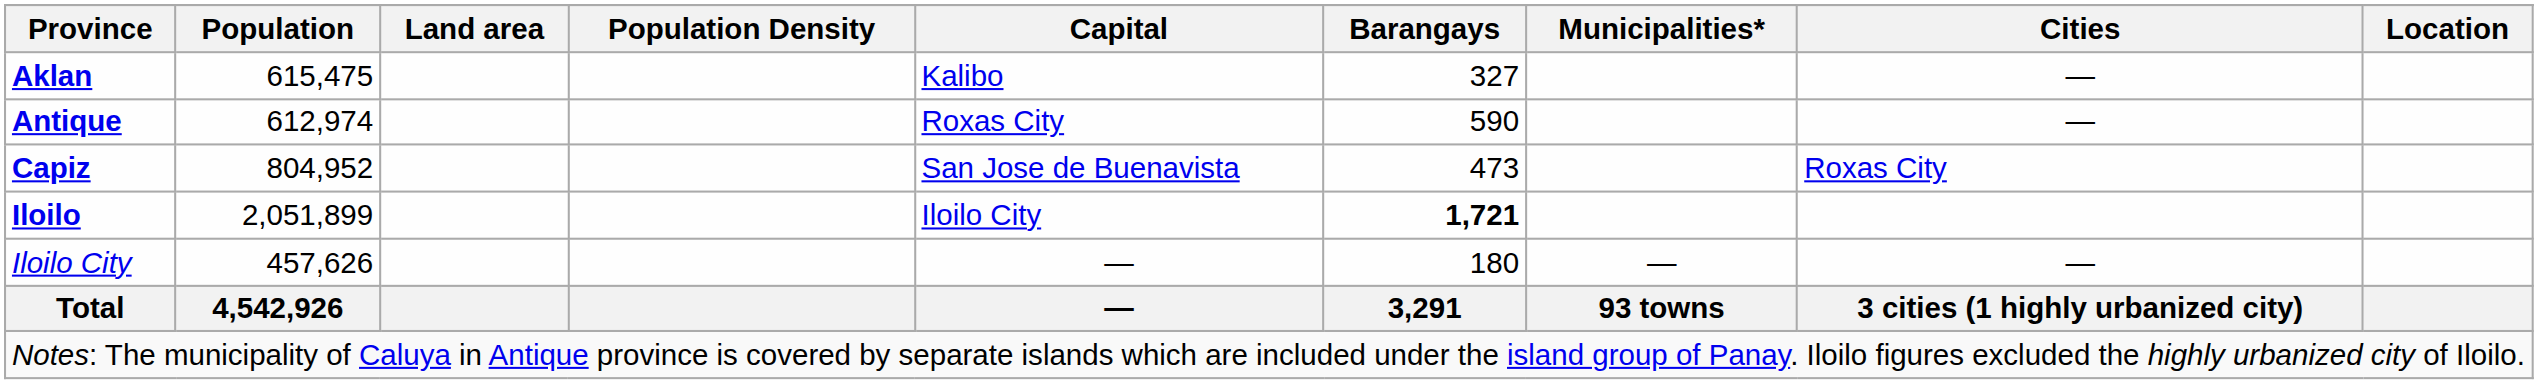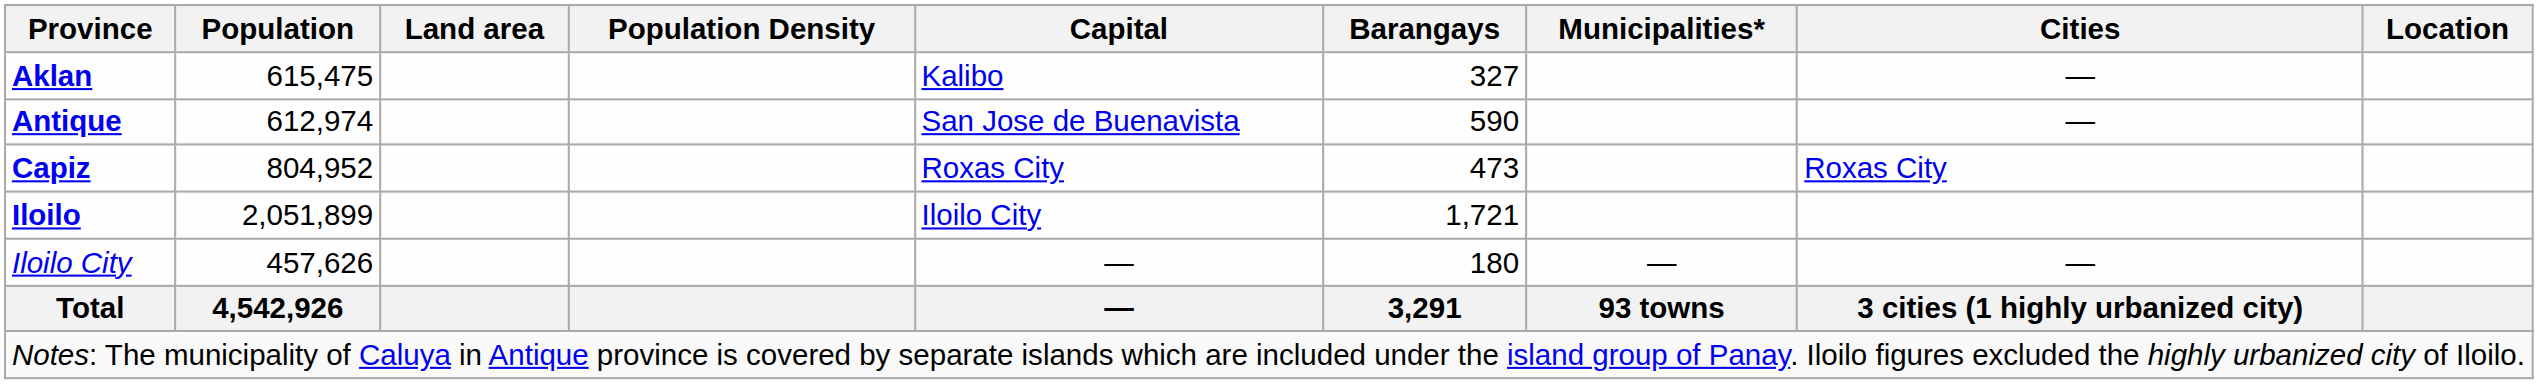(993, 122) Roxas City -> (1081, 122) San Jose de Buenavista
(1081, 169) San Jose de Buenavista -> (993, 169) Roxas City
(1482, 215) bold -> (1482, 215) normal
